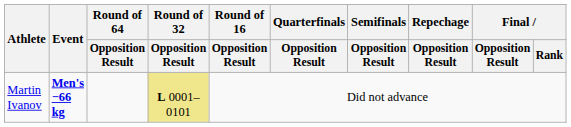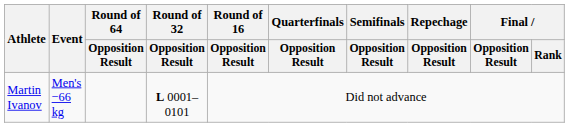(68, 97) bold -> (67, 97) normal
(178, 105) khaki background -> (177, 105) no background
